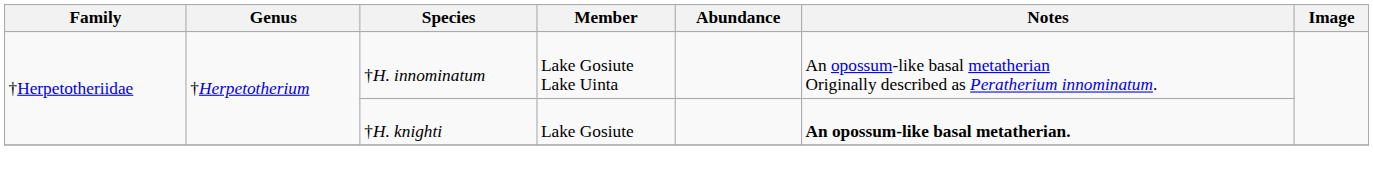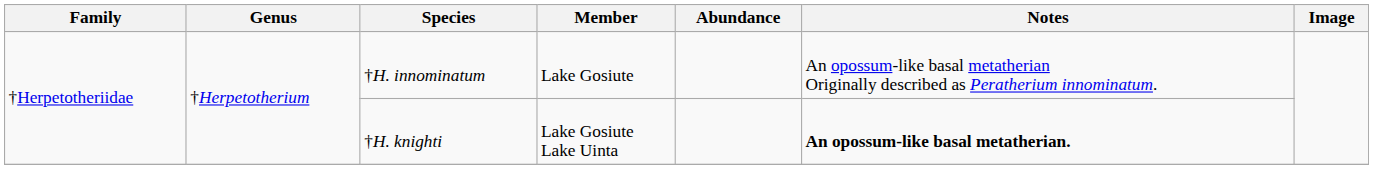(587, 74) Lake Gosiute Lake Uinta -> (587, 74) Lake Gosiute
(587, 131) Lake Gosiute -> (587, 141) Lake Gosiute Lake Uinta
